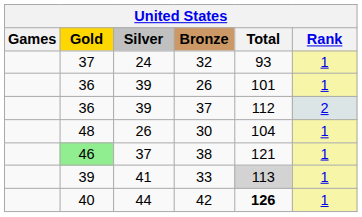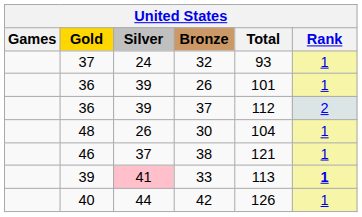(86, 154) lightgreen background -> (86, 154) no background
(143, 177) no background -> (143, 177) pink background
(263, 177) lightgrey background -> (263, 177) no background
(325, 177) normal -> (325, 177) bold
(263, 200) bold -> (263, 200) normal
